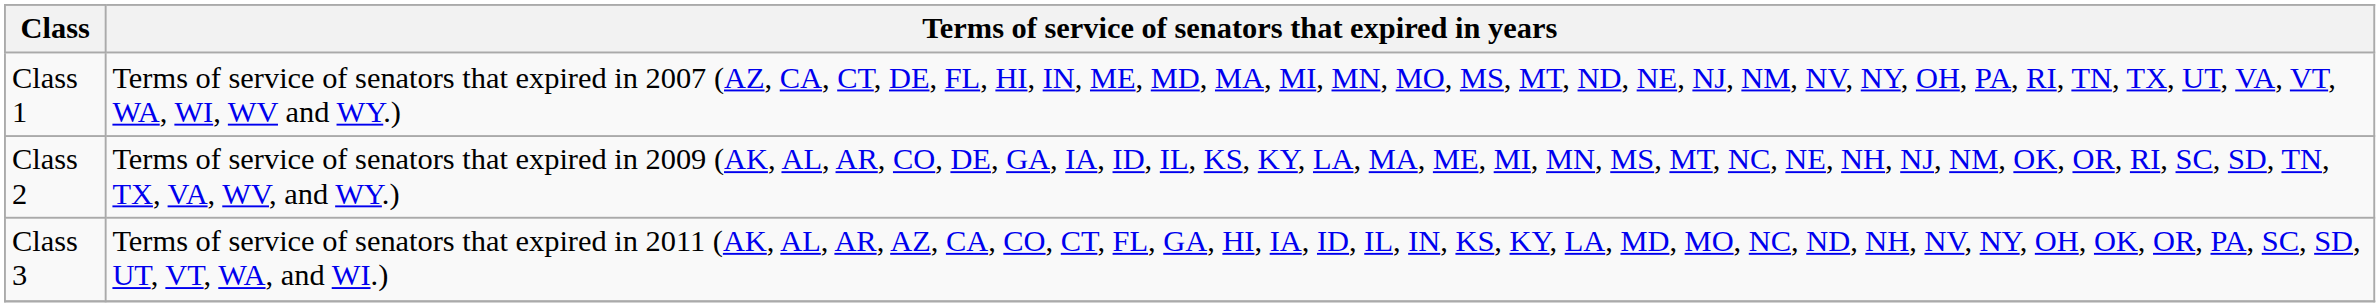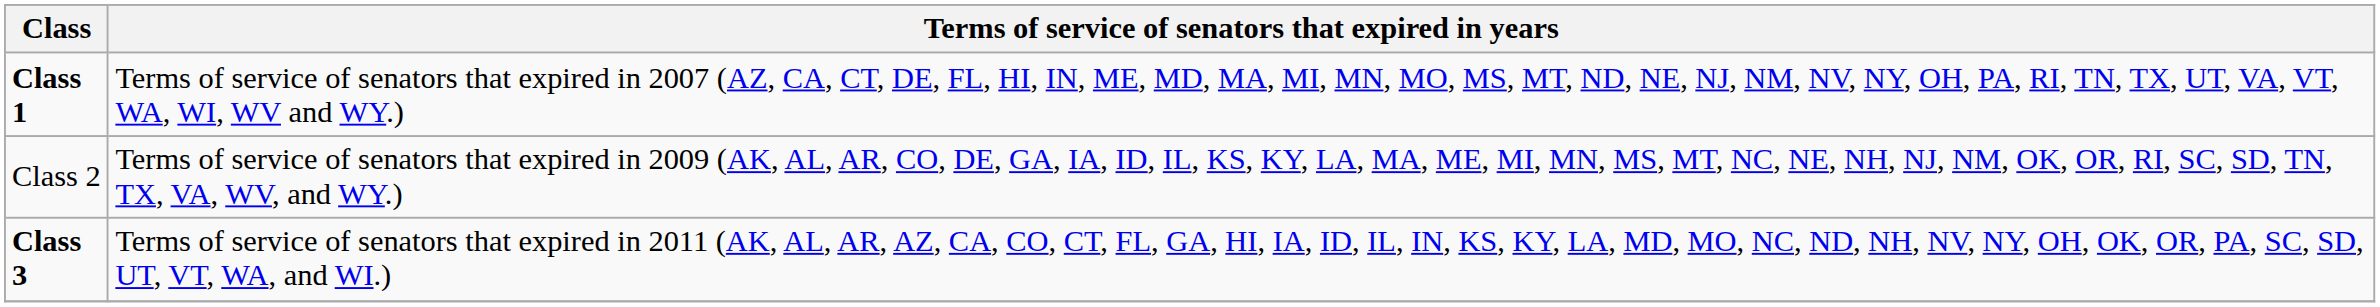(45, 93) normal -> (47, 93) bold
(45, 258) normal -> (47, 258) bold
